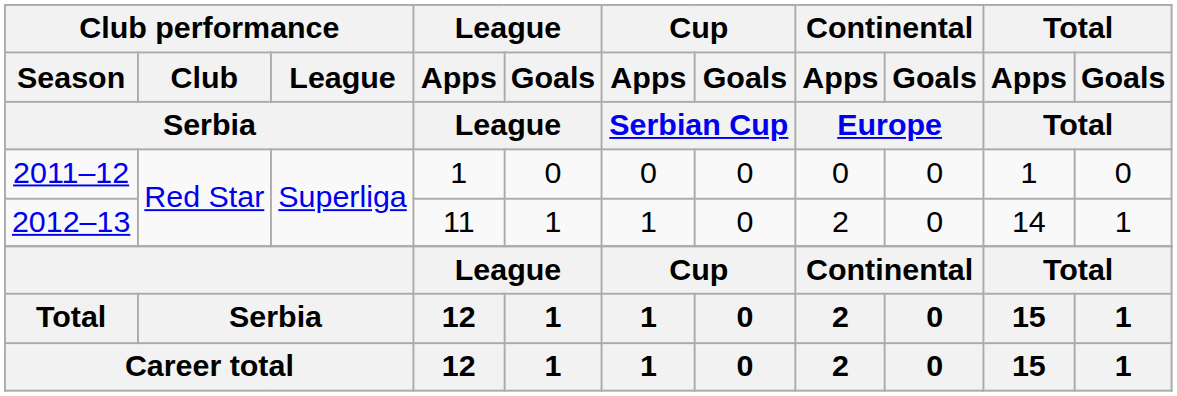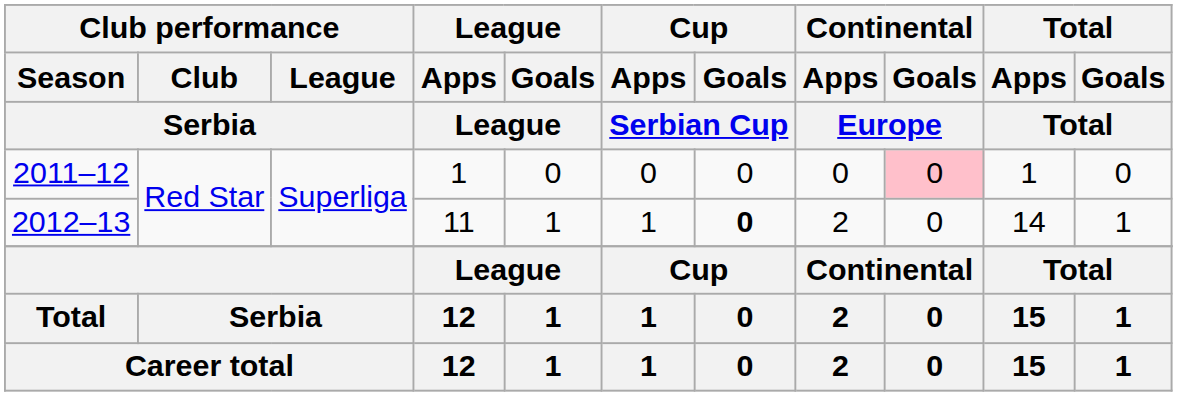(935, 173) no background -> (935, 173) pink background
(745, 221) normal -> (745, 221) bold
